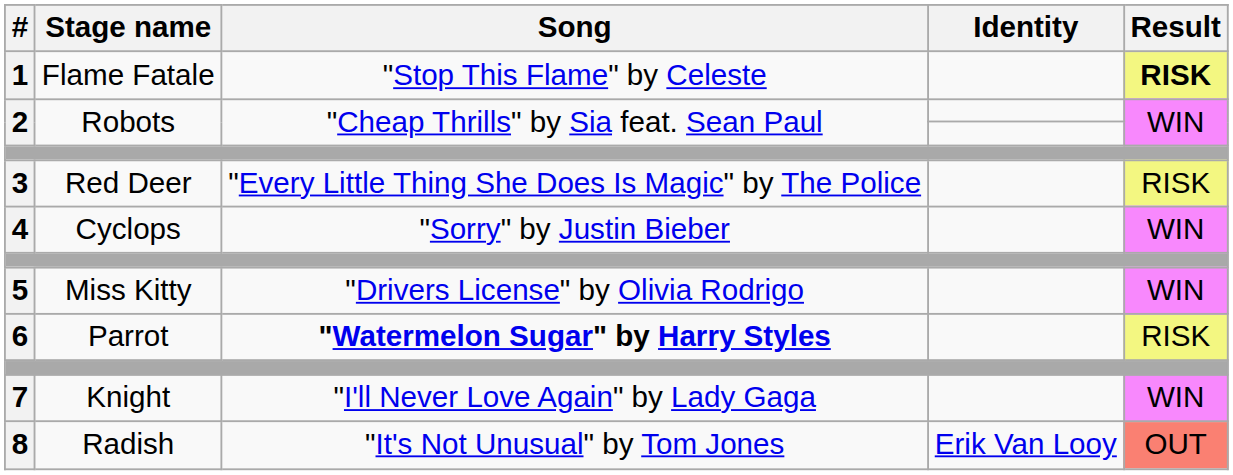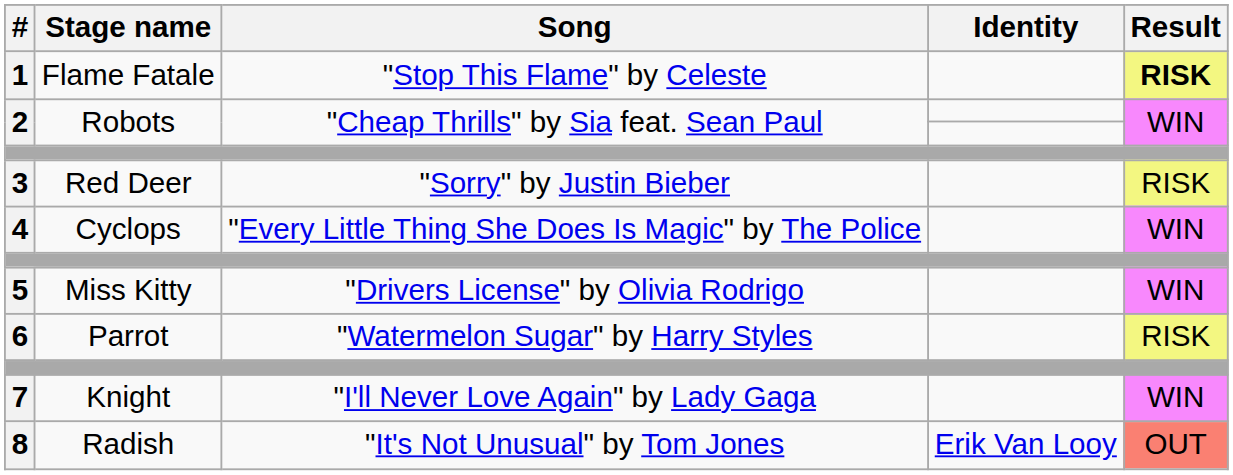(575, 182) "Every Little Thing She Does Is Magic" by The Police -> (575, 182) "Sorry" by Justin Bieber
(575, 229) "Sorry" by Justin Bieber -> (575, 229) "Every Little Thing She Does Is Magic" by The Police
(575, 336) bold -> (575, 336) normal
